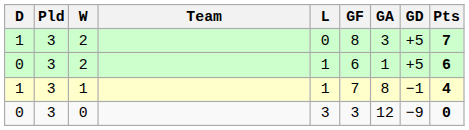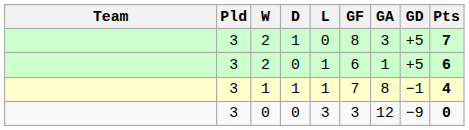columns swapped: (204, 17) <-> (19, 17)
